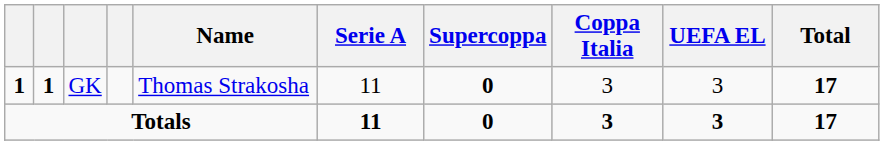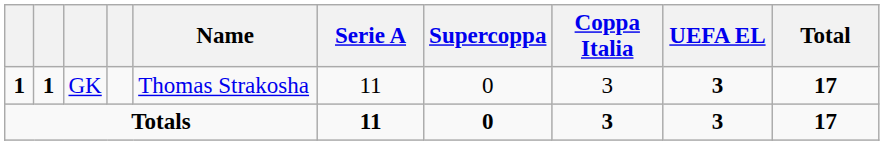(488, 85) bold -> (488, 85) normal
(717, 85) normal -> (717, 85) bold
